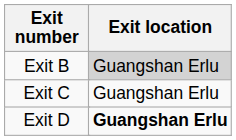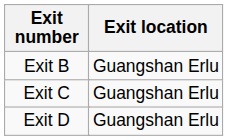(156, 65) lightgrey background -> (156, 65) no background
(160, 120) bold -> (156, 120) normal
